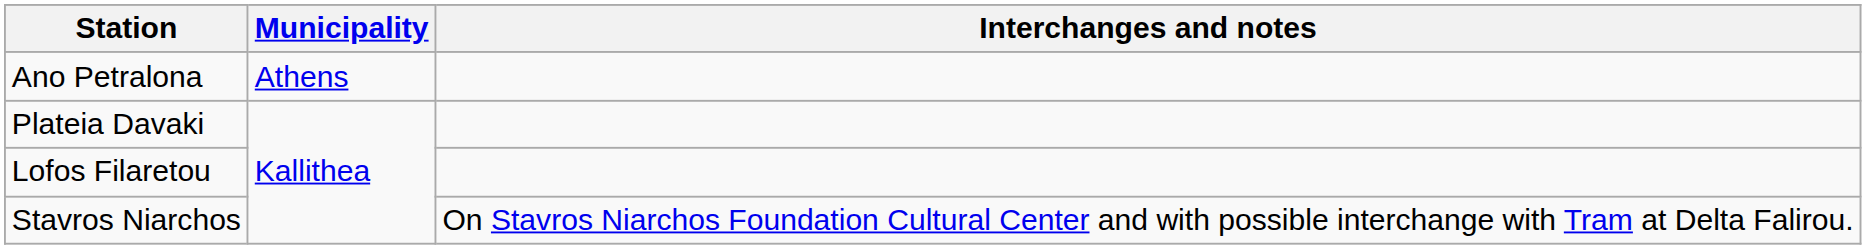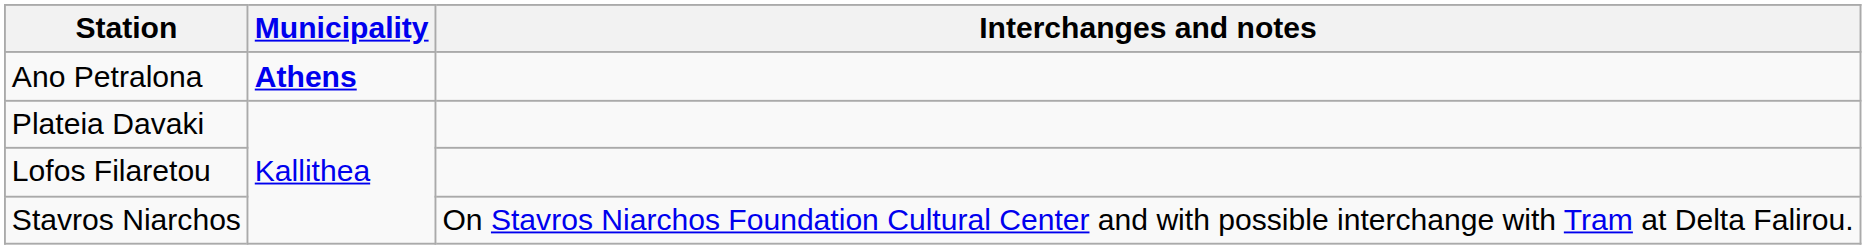(302, 76) normal -> (306, 76) bold
